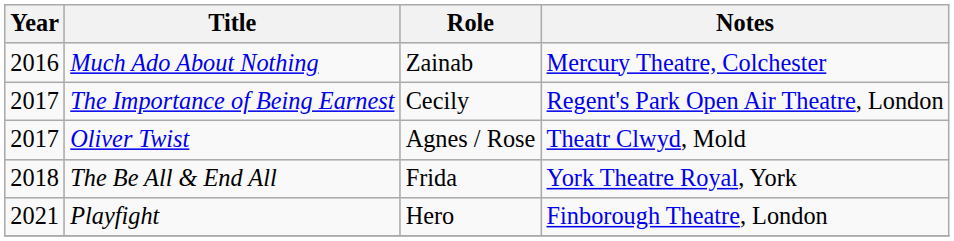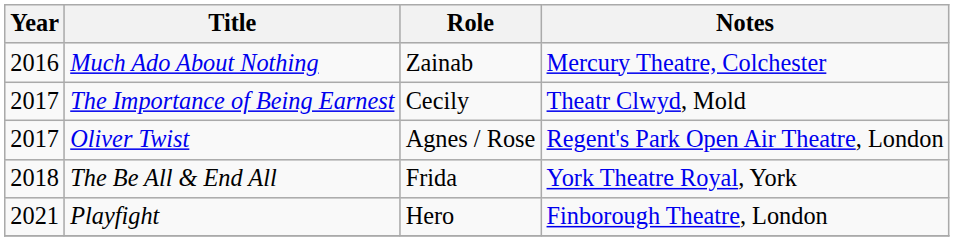(745, 100) Regent's Park Open Air Theatre, London -> (646, 100) Theatr Clwyd, Mold
(646, 139) Theatr Clwyd, Mold -> (745, 139) Regent's Park Open Air Theatre, London
